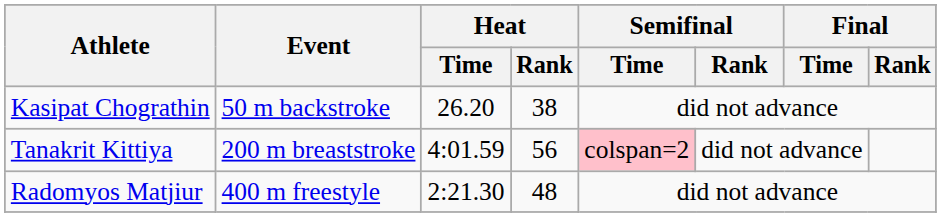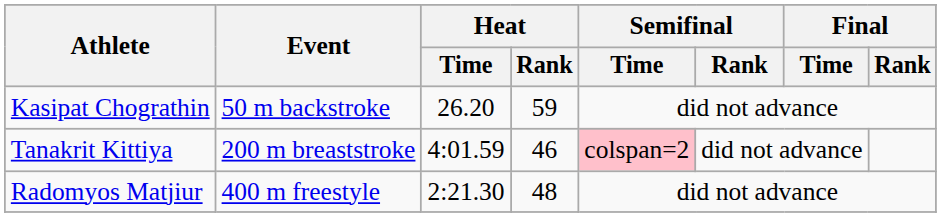(544, 107) 38 -> (544, 107) 59
(544, 149) 56 -> (544, 149) 46
